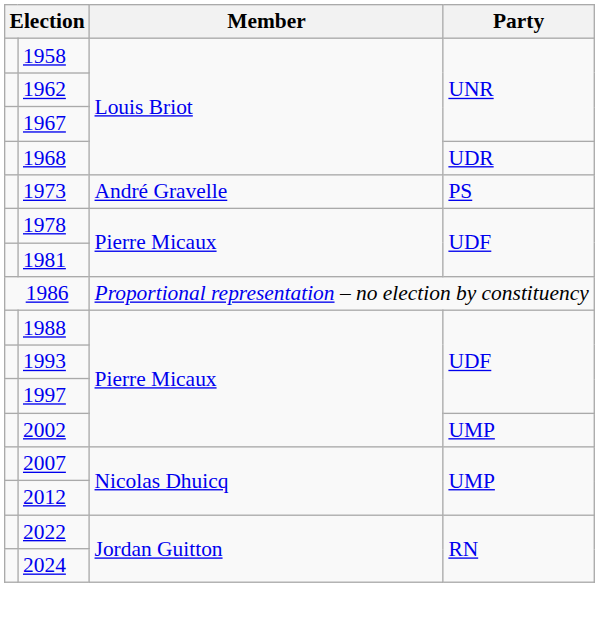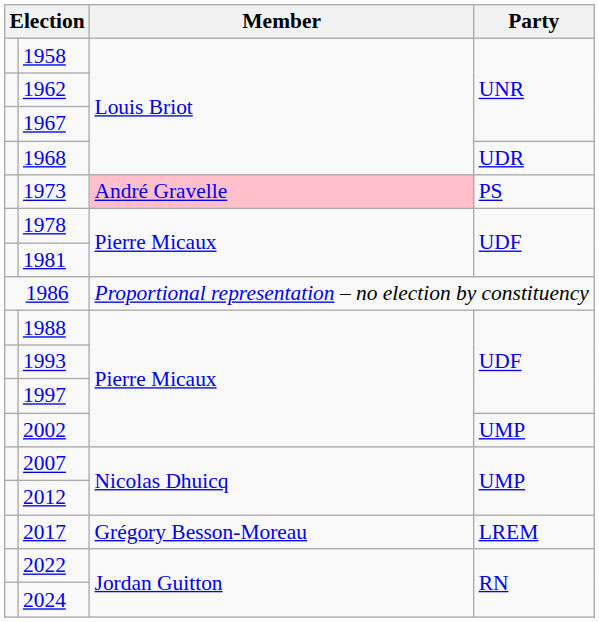(161, 191) no background -> (161, 191) pink background
+ row: (44, 531)
